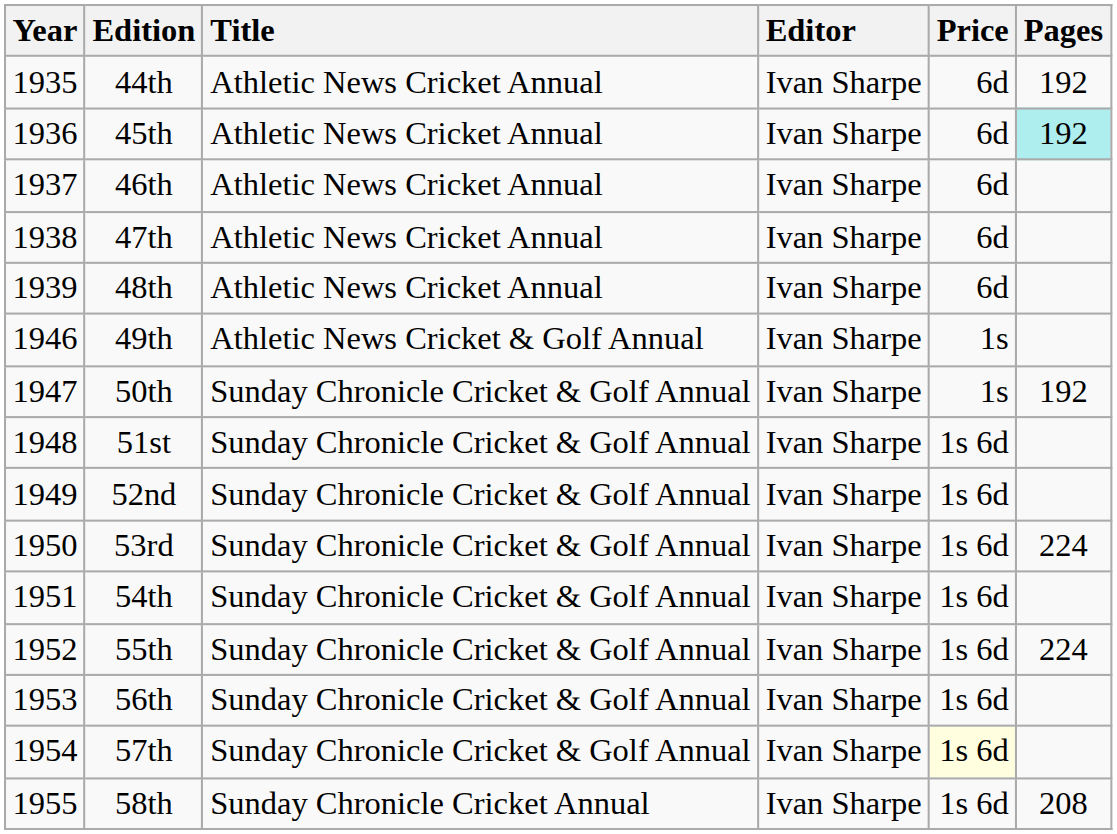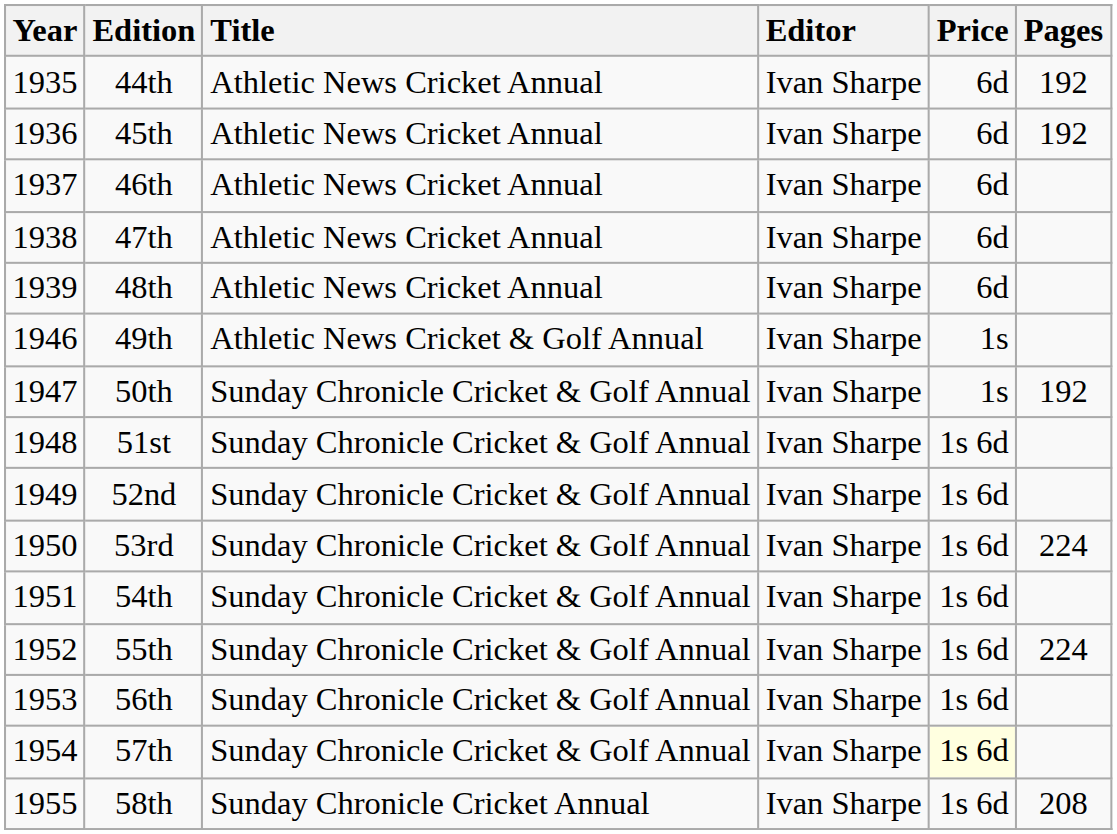(1063, 133) paleturquoise background -> (1063, 133) no background
